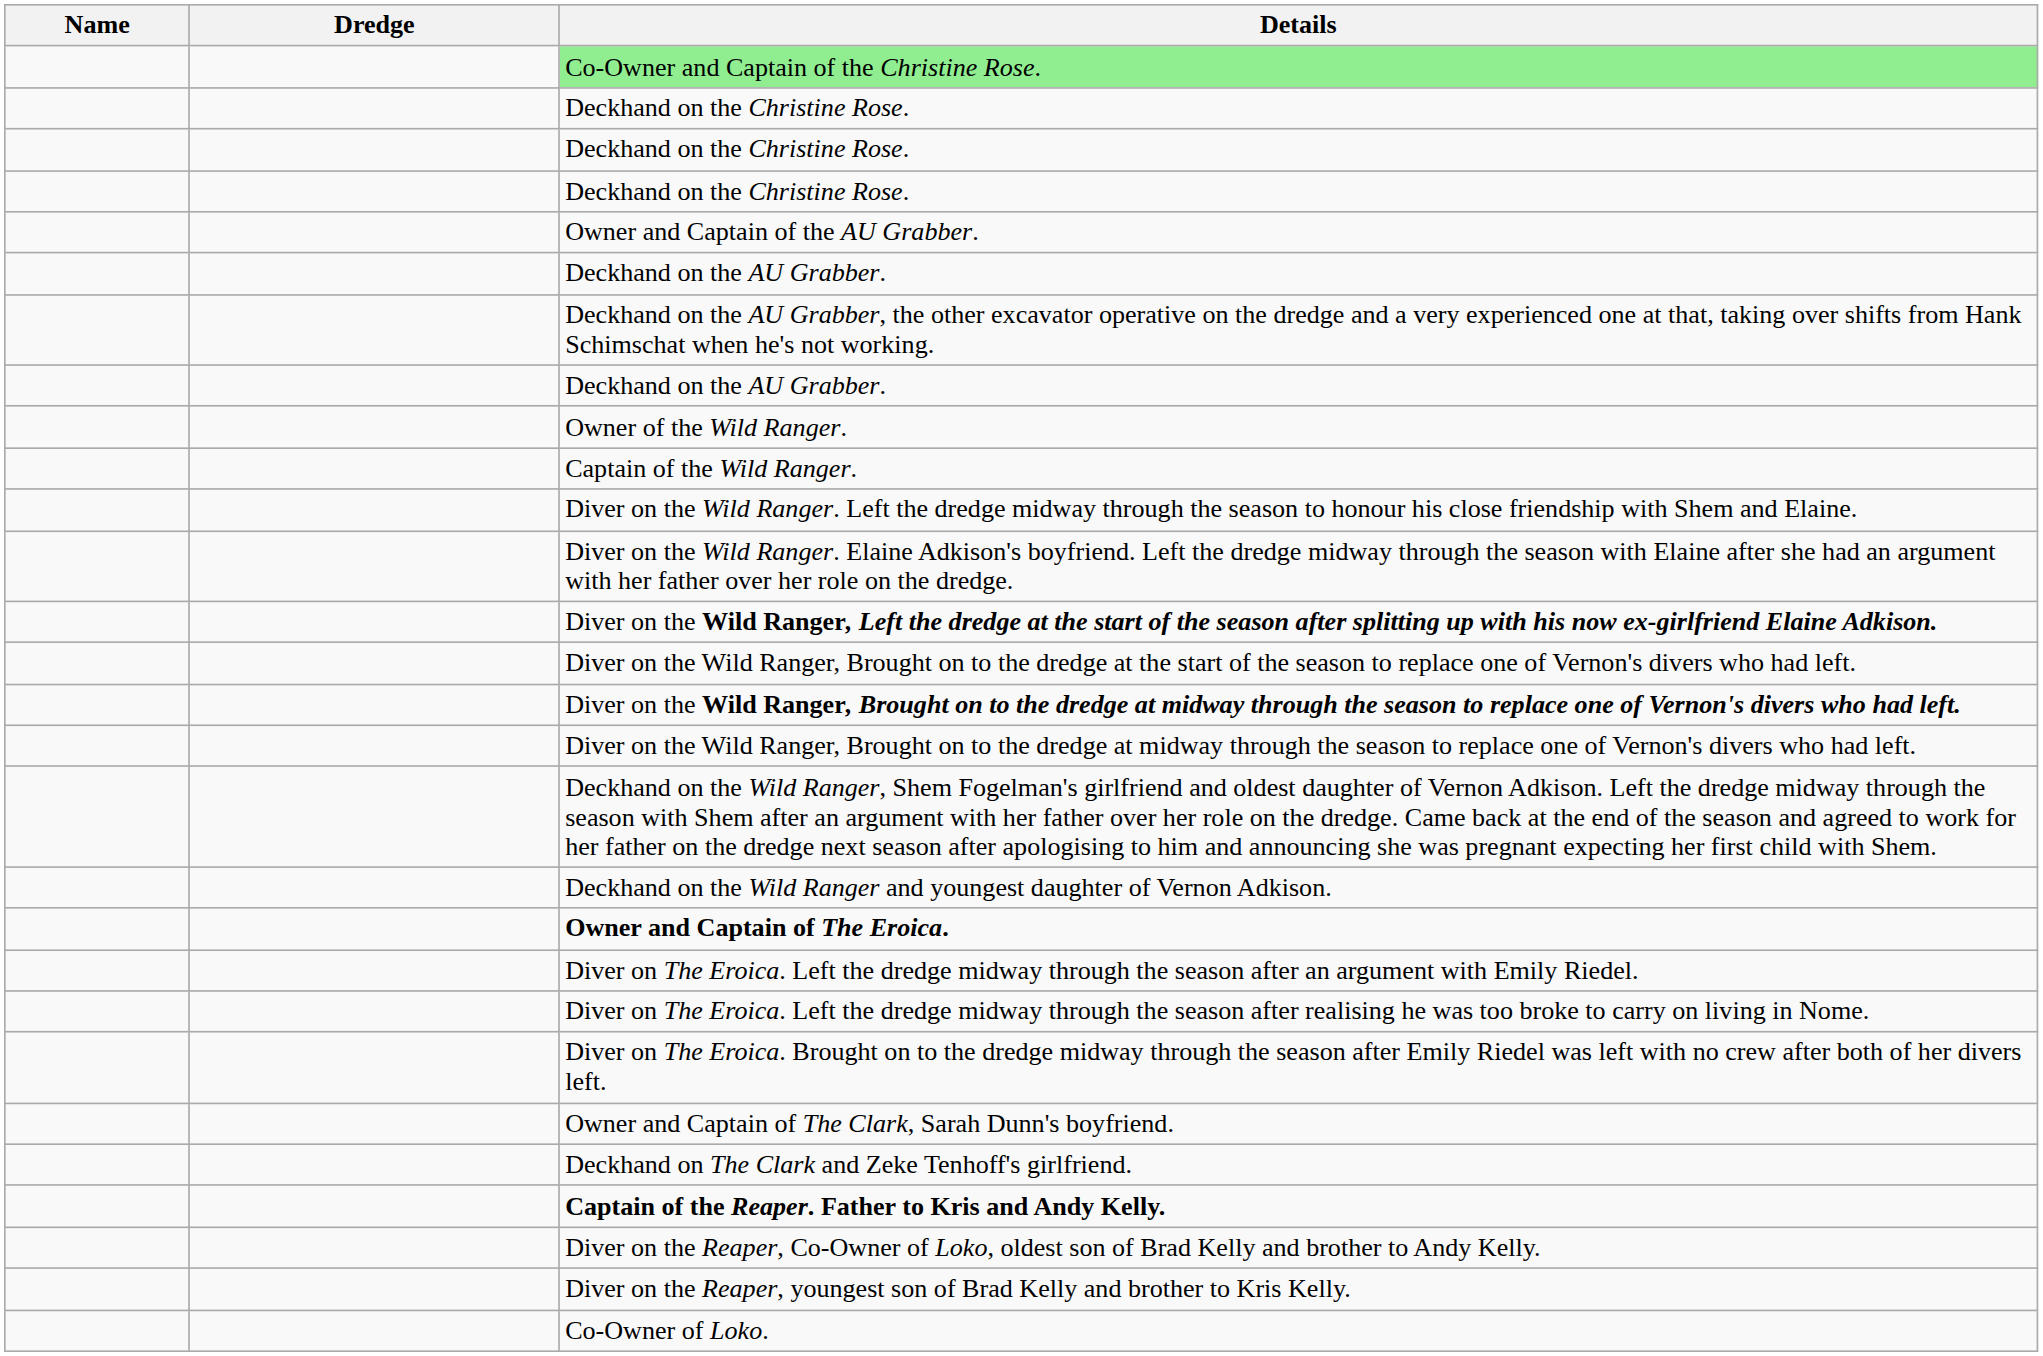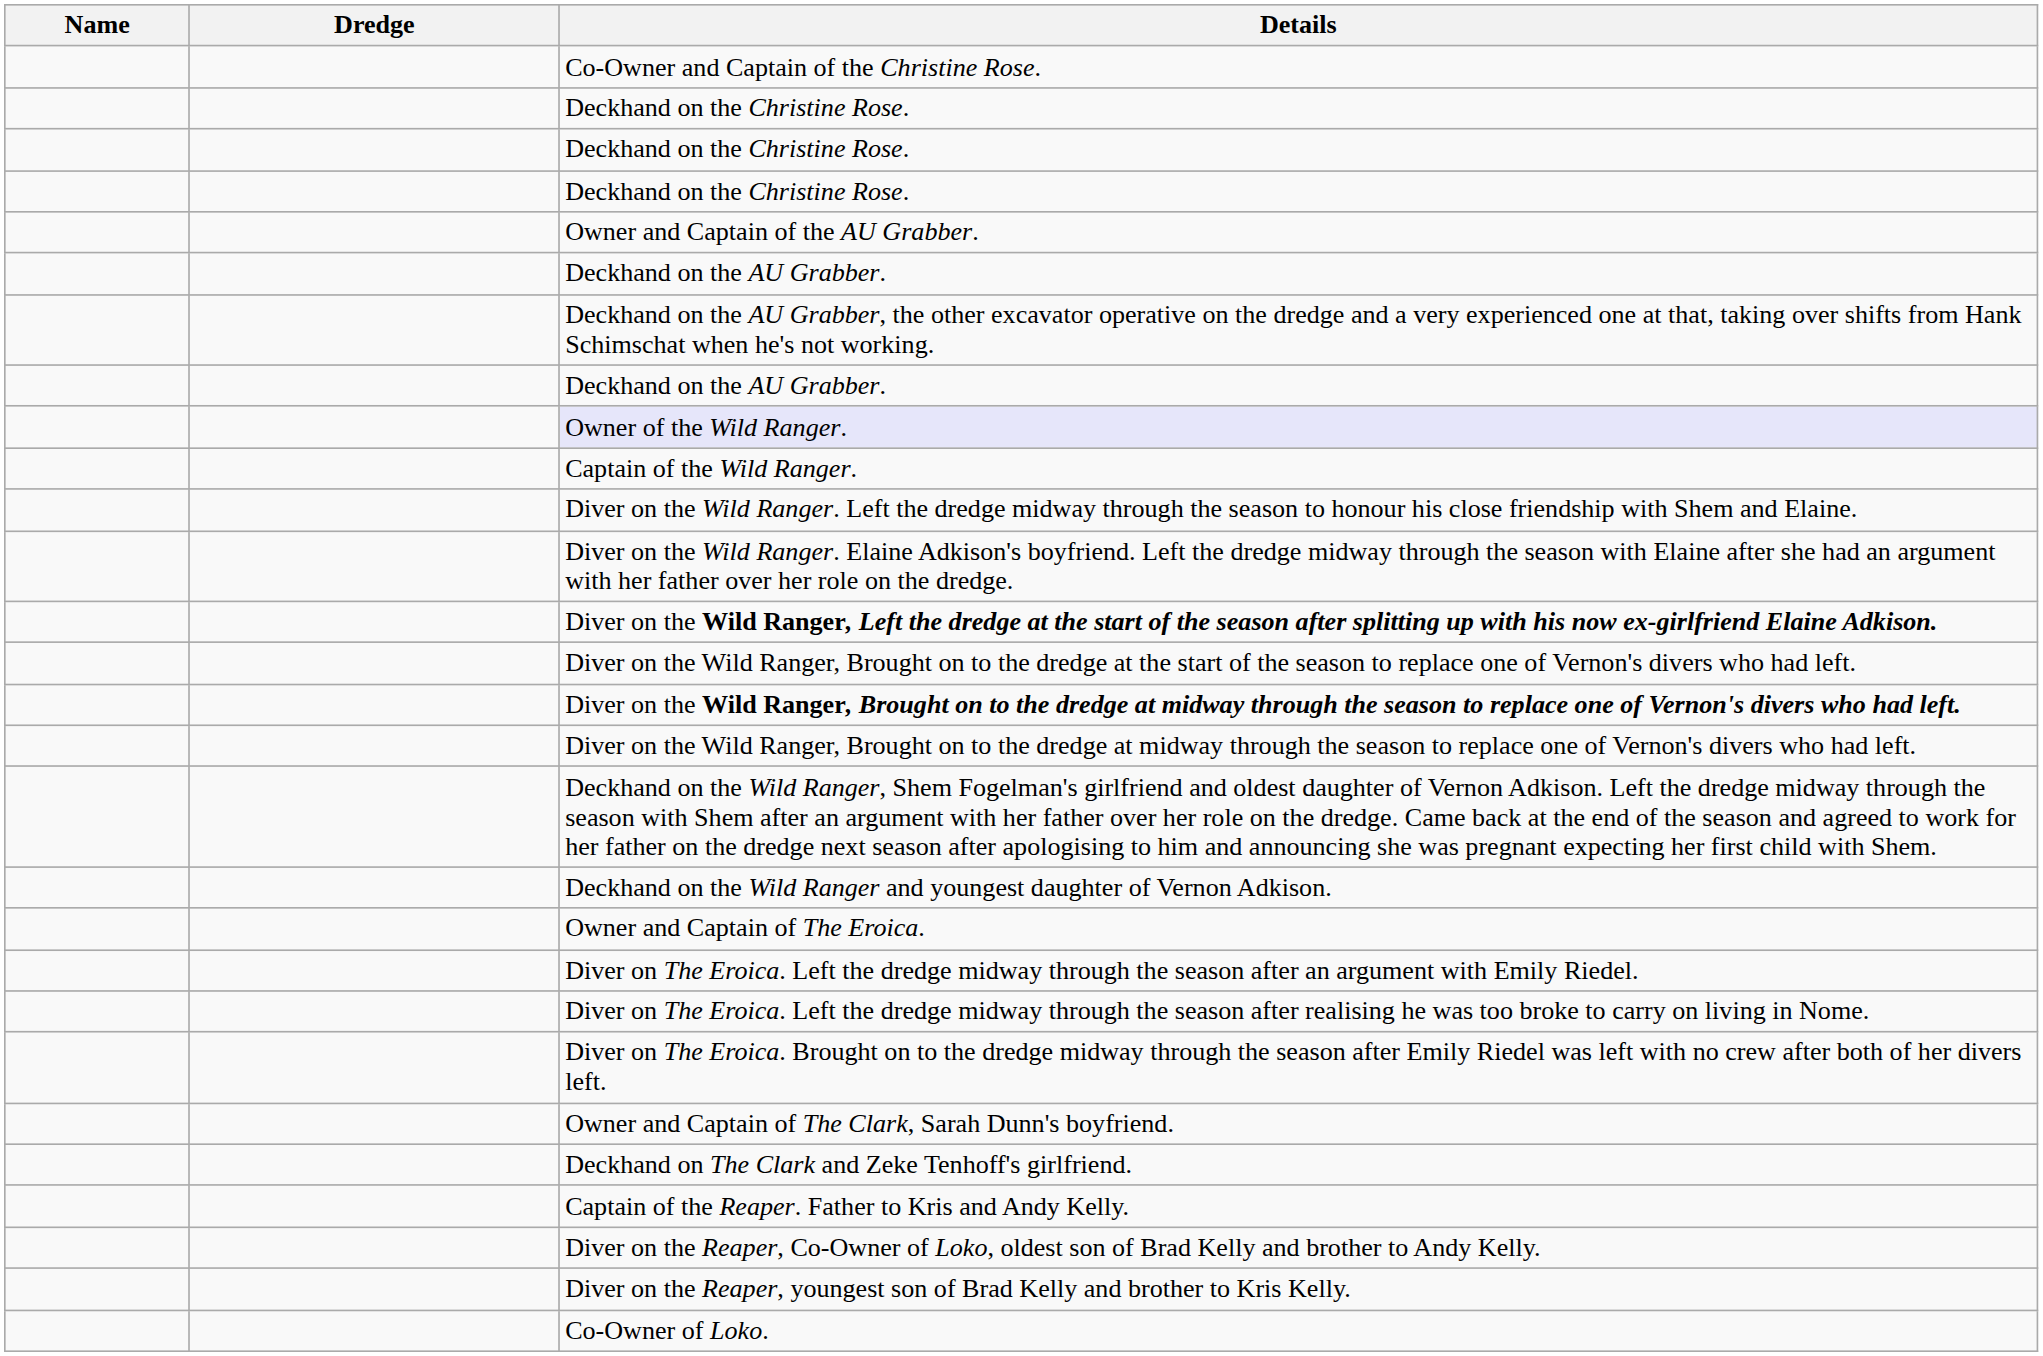(803, 66) lightgreen background -> (803, 66) no background
(706, 426) no background -> (706, 426) lavender background
(757, 928) bold -> (745, 928) normal
(865, 1205) bold -> (847, 1205) normal
